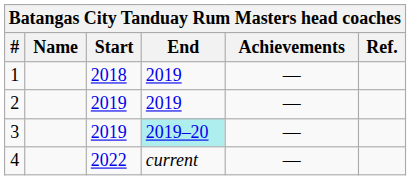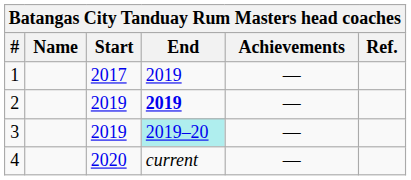(109, 75) 2018 -> (109, 75) 2017
(164, 103) normal -> (164, 103) bold
(109, 160) 2022 -> (109, 160) 2020
